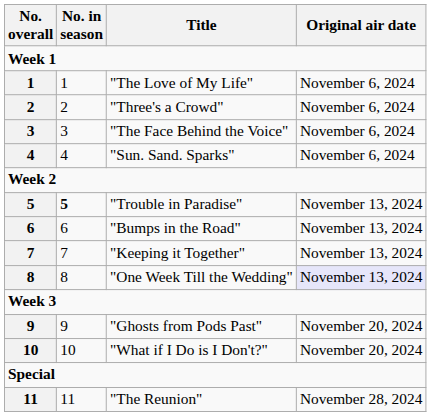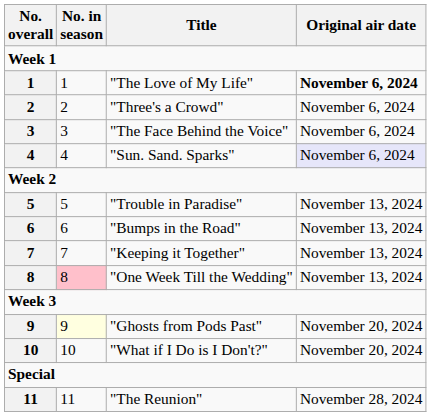(357, 82) normal -> (359, 82) bold
(357, 155) no background -> (357, 155) lavender background
(64, 204) bold -> (64, 204) normal
(64, 277) no background -> (64, 277) pink background
(361, 277) lavender background -> (361, 277) no background
(64, 326) no background -> (64, 326) lightyellow background
